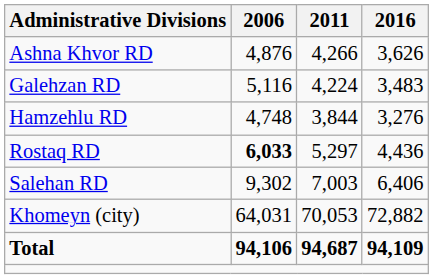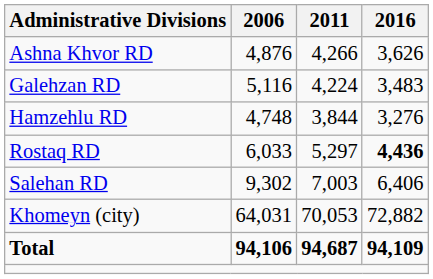(269, 150) bold -> (269, 150) normal
(400, 150) normal -> (400, 150) bold
